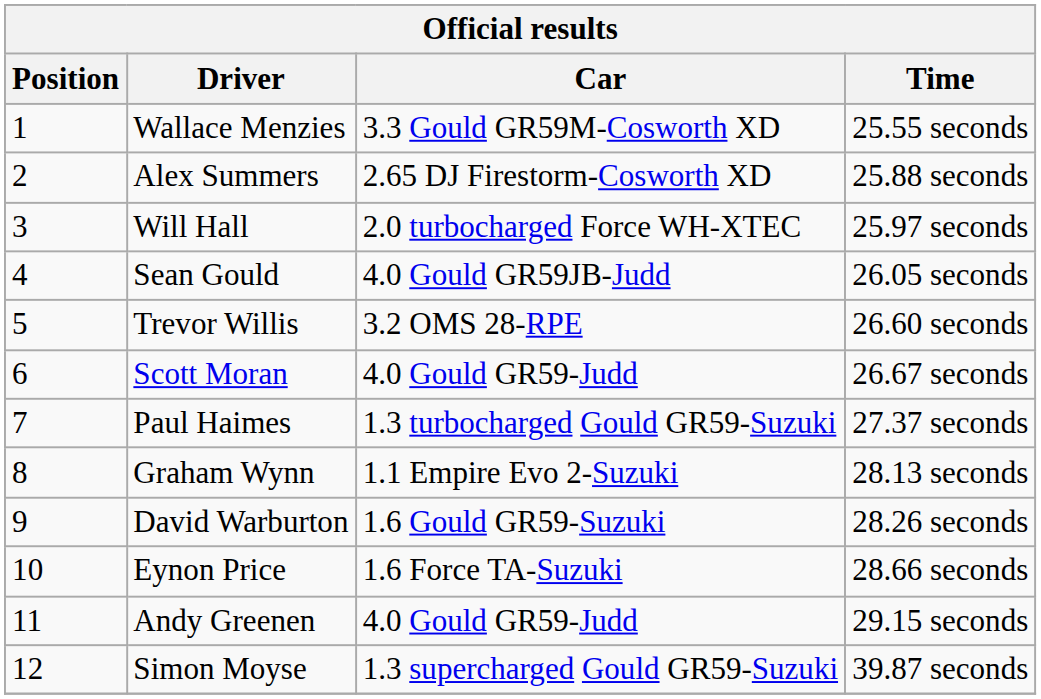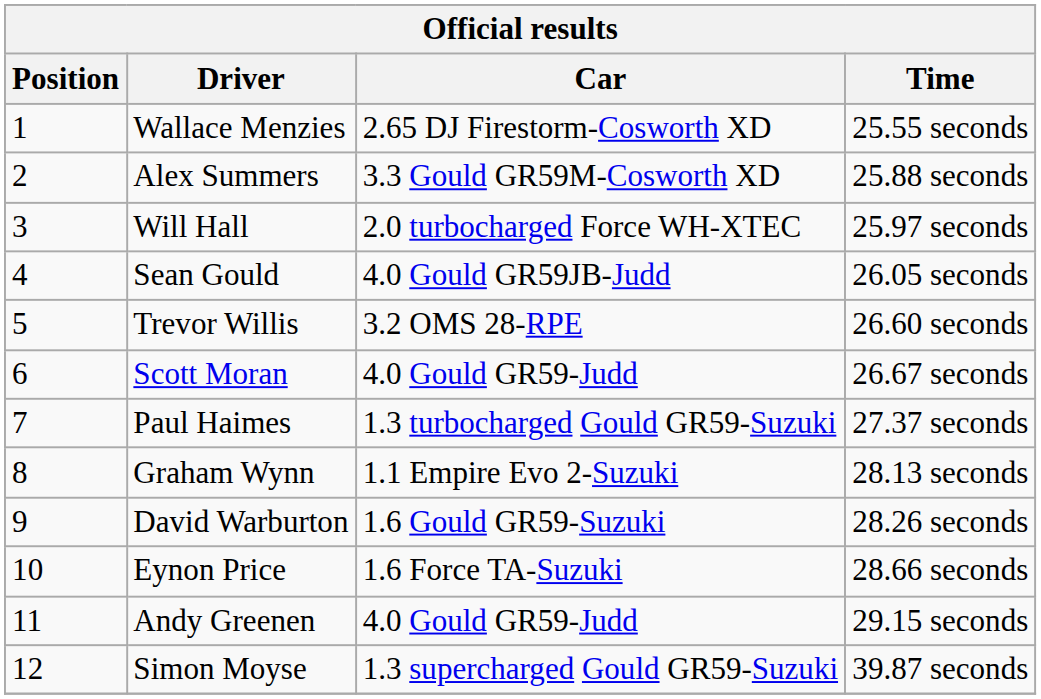(571, 127) 3.3 Gould GR59M-Cosworth XD -> (567, 127) 2.65 DJ Firestorm-Cosworth XD
(567, 176) 2.65 DJ Firestorm-Cosworth XD -> (571, 176) 3.3 Gould GR59M-Cosworth XD
